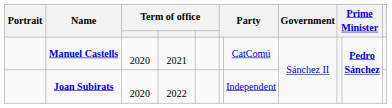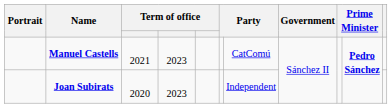(140, 60) 2020 -> (140, 60) 2021
(177, 60) 2021 -> (177, 60) 2023
(177, 93) 2022 -> (177, 93) 2023
